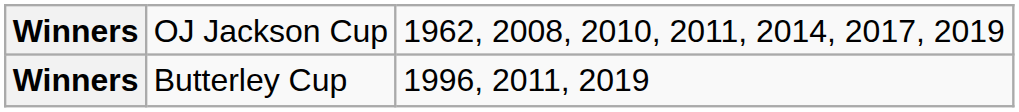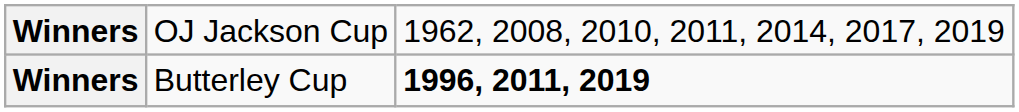(526, 80) normal -> (527, 80) bold
